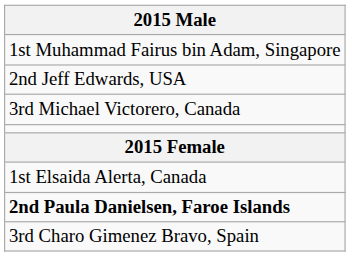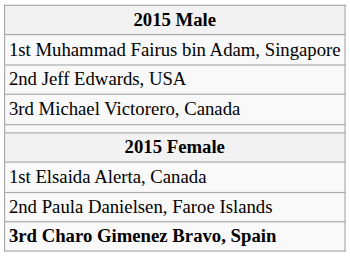(149, 206) bold -> (141, 206) normal
(134, 236) normal -> (143, 236) bold
